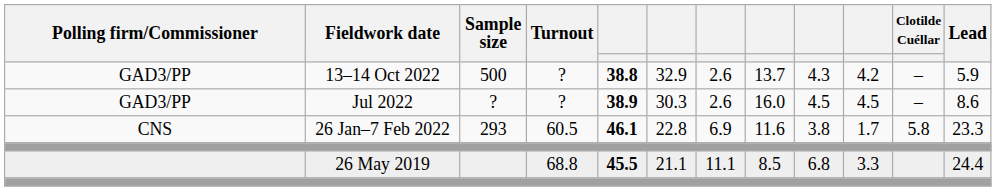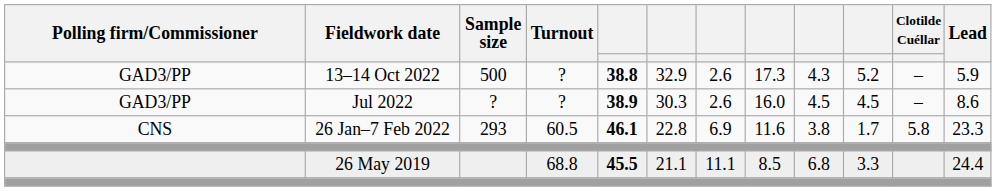(770, 75) 13.7 -> (770, 75) 17.3
(868, 75) 4.2 -> (868, 75) 5.2
